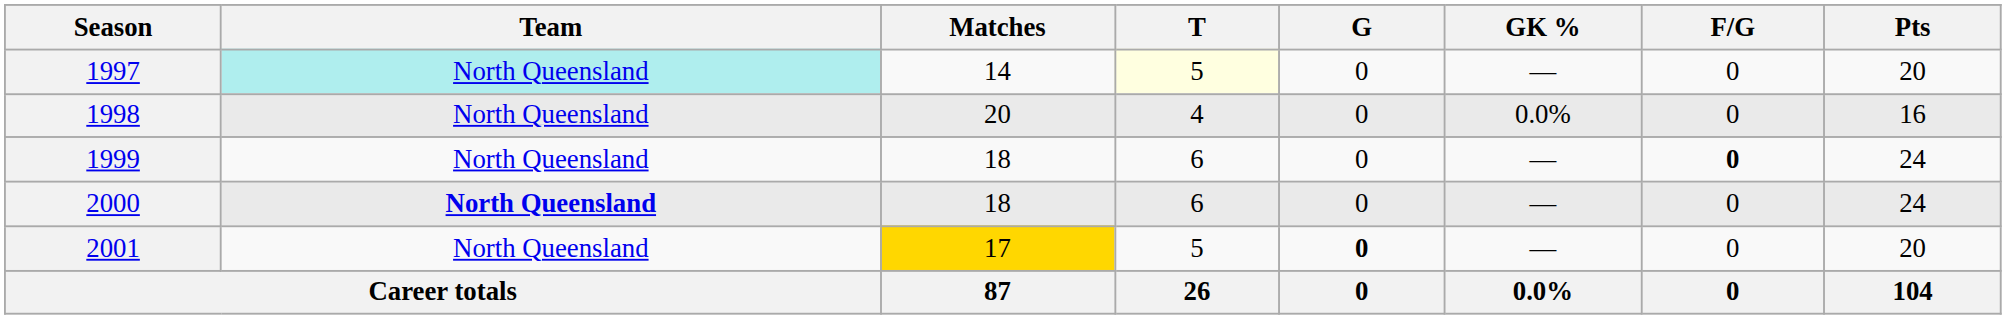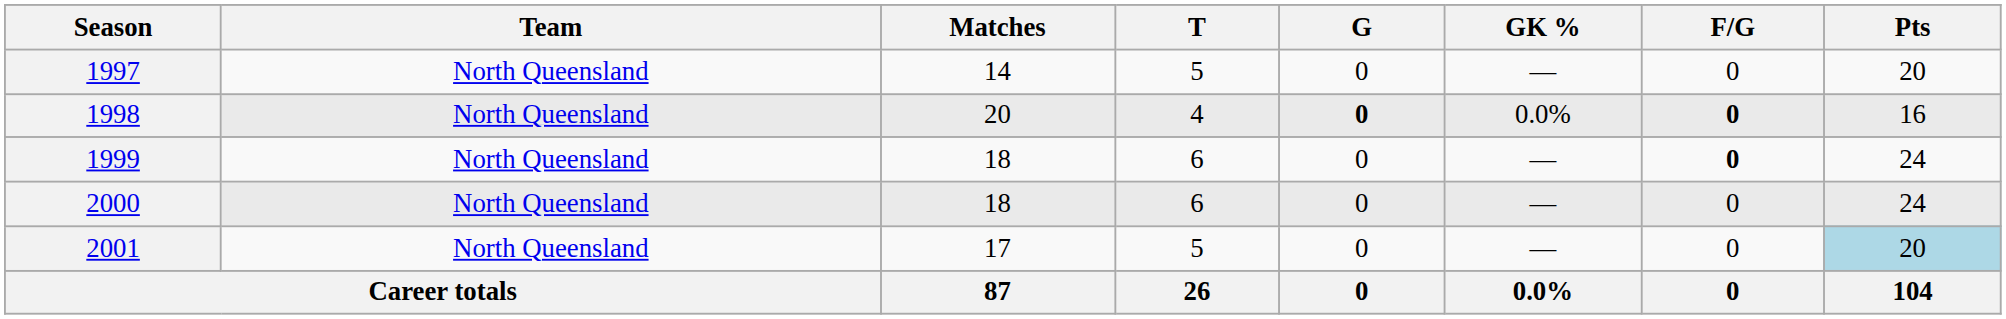(551, 71) paleturquoise background -> (551, 71) no background
(1197, 71) lightyellow background -> (1197, 71) no background
(1362, 115) normal -> (1362, 115) bold
(1733, 115) normal -> (1733, 115) bold
(551, 203) bold -> (551, 203) normal
(997, 247) gold background -> (997, 247) no background
(1362, 247) bold -> (1362, 247) normal
(1913, 247) no background -> (1913, 247) lightblue background
